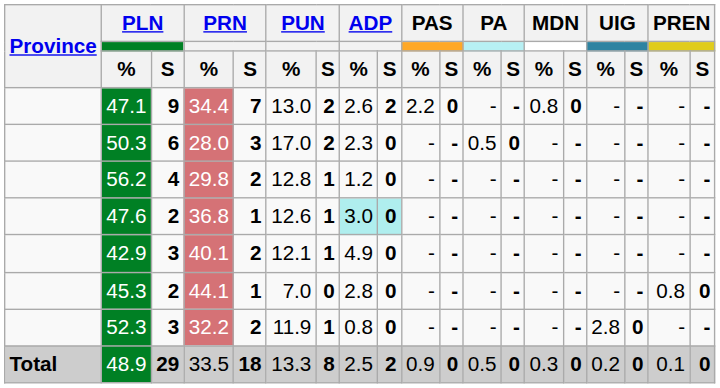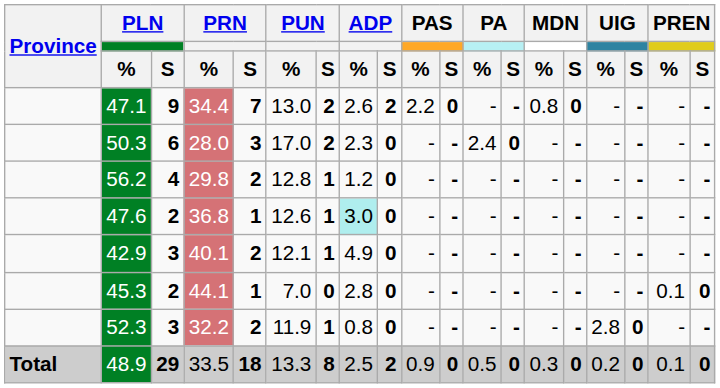(482, 143) 0.5 -> (482, 143) 2.4
(391, 216) paleturquoise background -> (391, 216) no background
(671, 290) 0.8 -> (671, 290) 0.1
